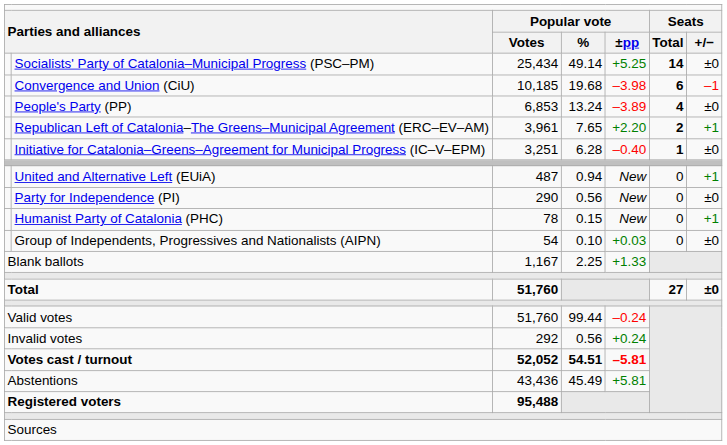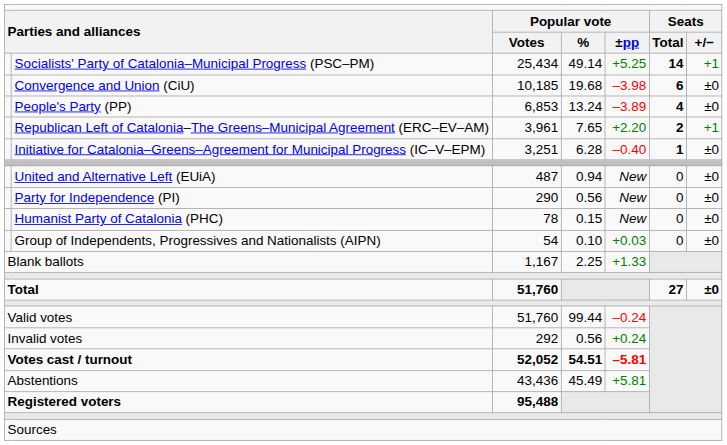(712, 63) ±0 -> (711, 63) +1
(712, 85) –1 -> (712, 85) ±0
(711, 176) +1 -> (712, 176) ±0
(711, 219) +1 -> (712, 219) ±0
